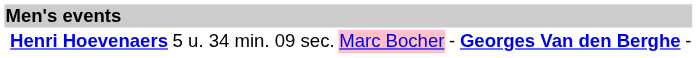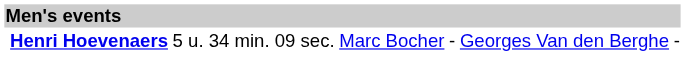(392, 41) pink background -> (392, 41) no background
(570, 41) bold -> (564, 41) normal
